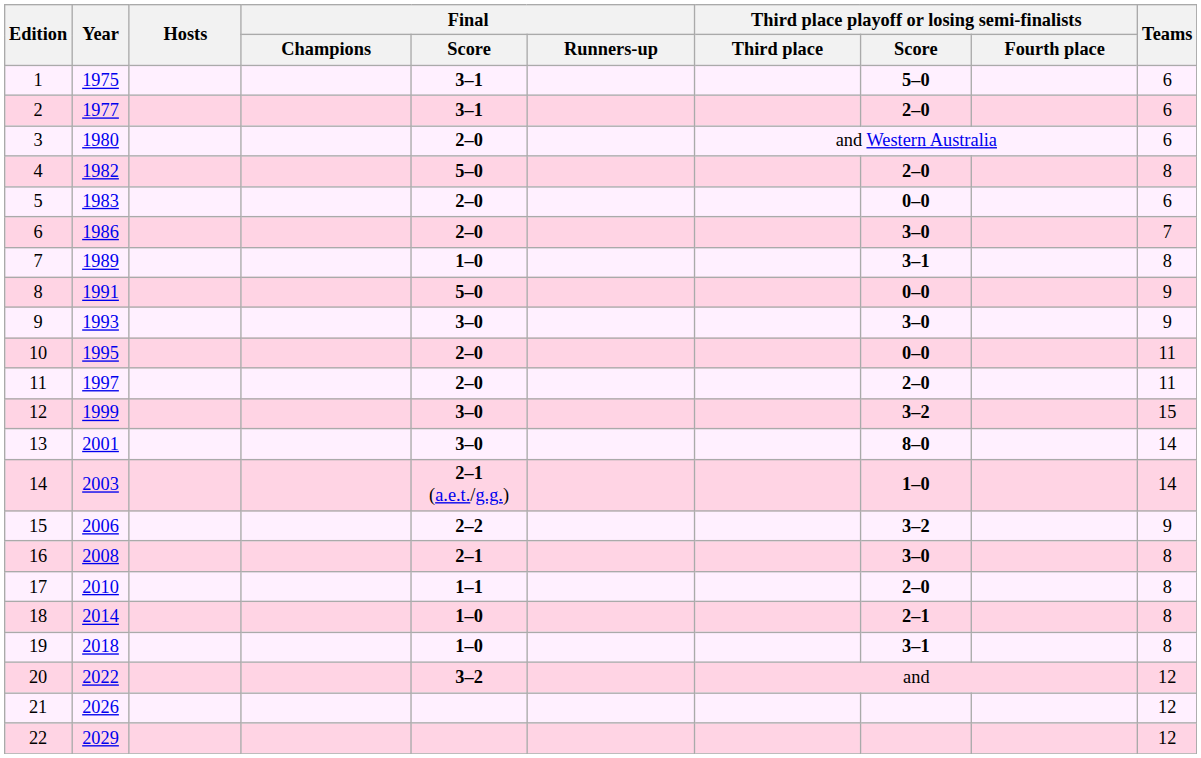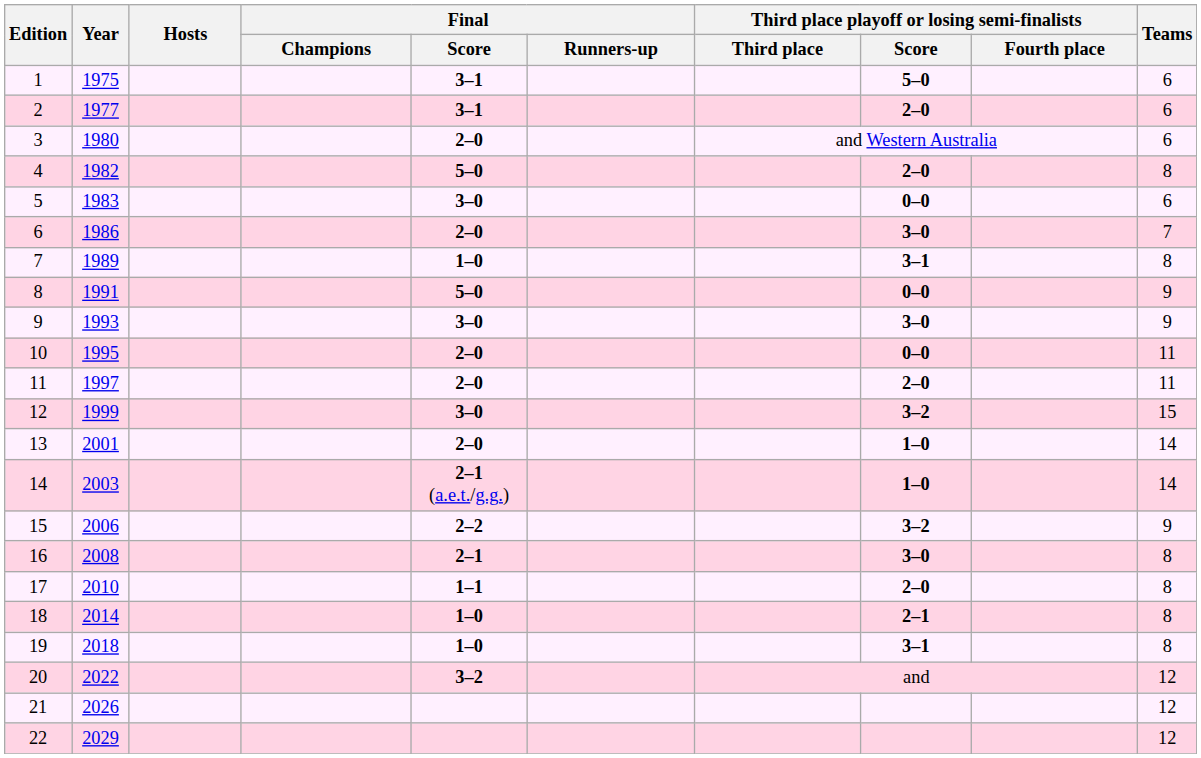(469, 200) 2–0 -> (469, 200) 3–0
(469, 443) 3–0 -> (469, 443) 2–0
(916, 443) 8–0 -> (916, 443) 1–0
